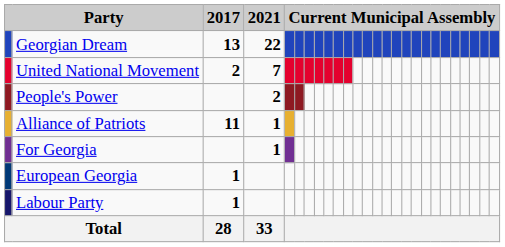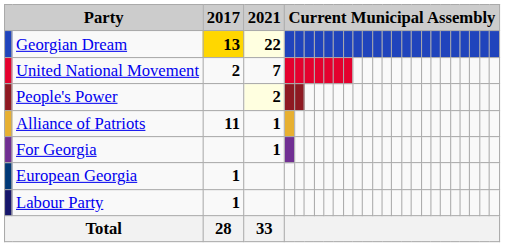(232, 44) no background -> (232, 44) gold background
(273, 44) no background -> (273, 44) lightyellow background
(277, 96) no background -> (277, 96) lightyellow background
